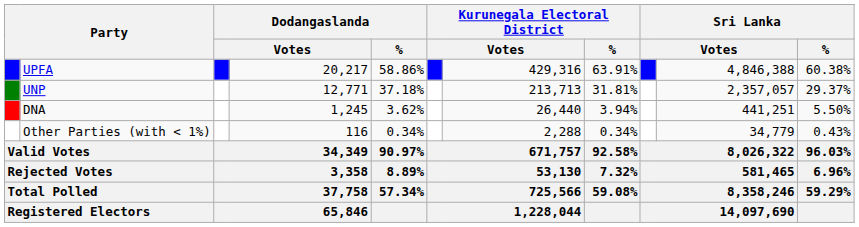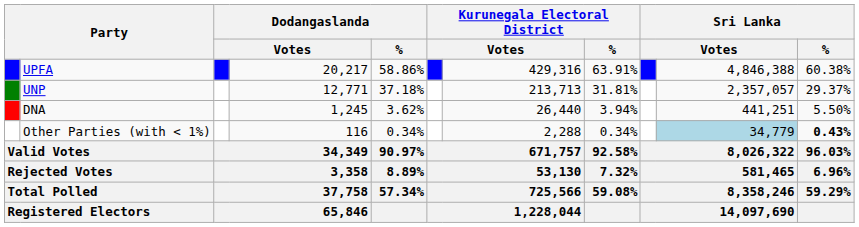(772, 131) no background -> (772, 131) lightblue background
(832, 131) normal -> (832, 131) bold
